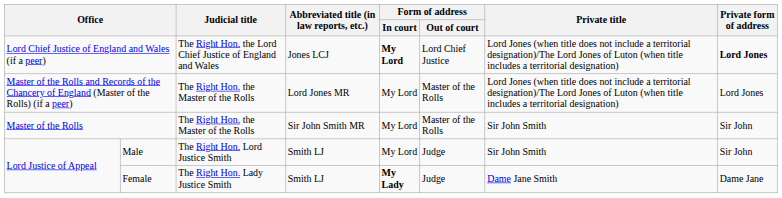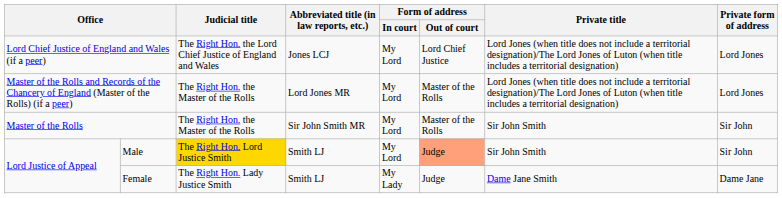(392, 54) bold -> (392, 54) normal
(743, 54) bold -> (742, 54) normal
(220, 152) no background -> (220, 152) gold background
(434, 152) no background -> (433, 152) lightsalmon background
(393, 179) bold -> (392, 179) normal
